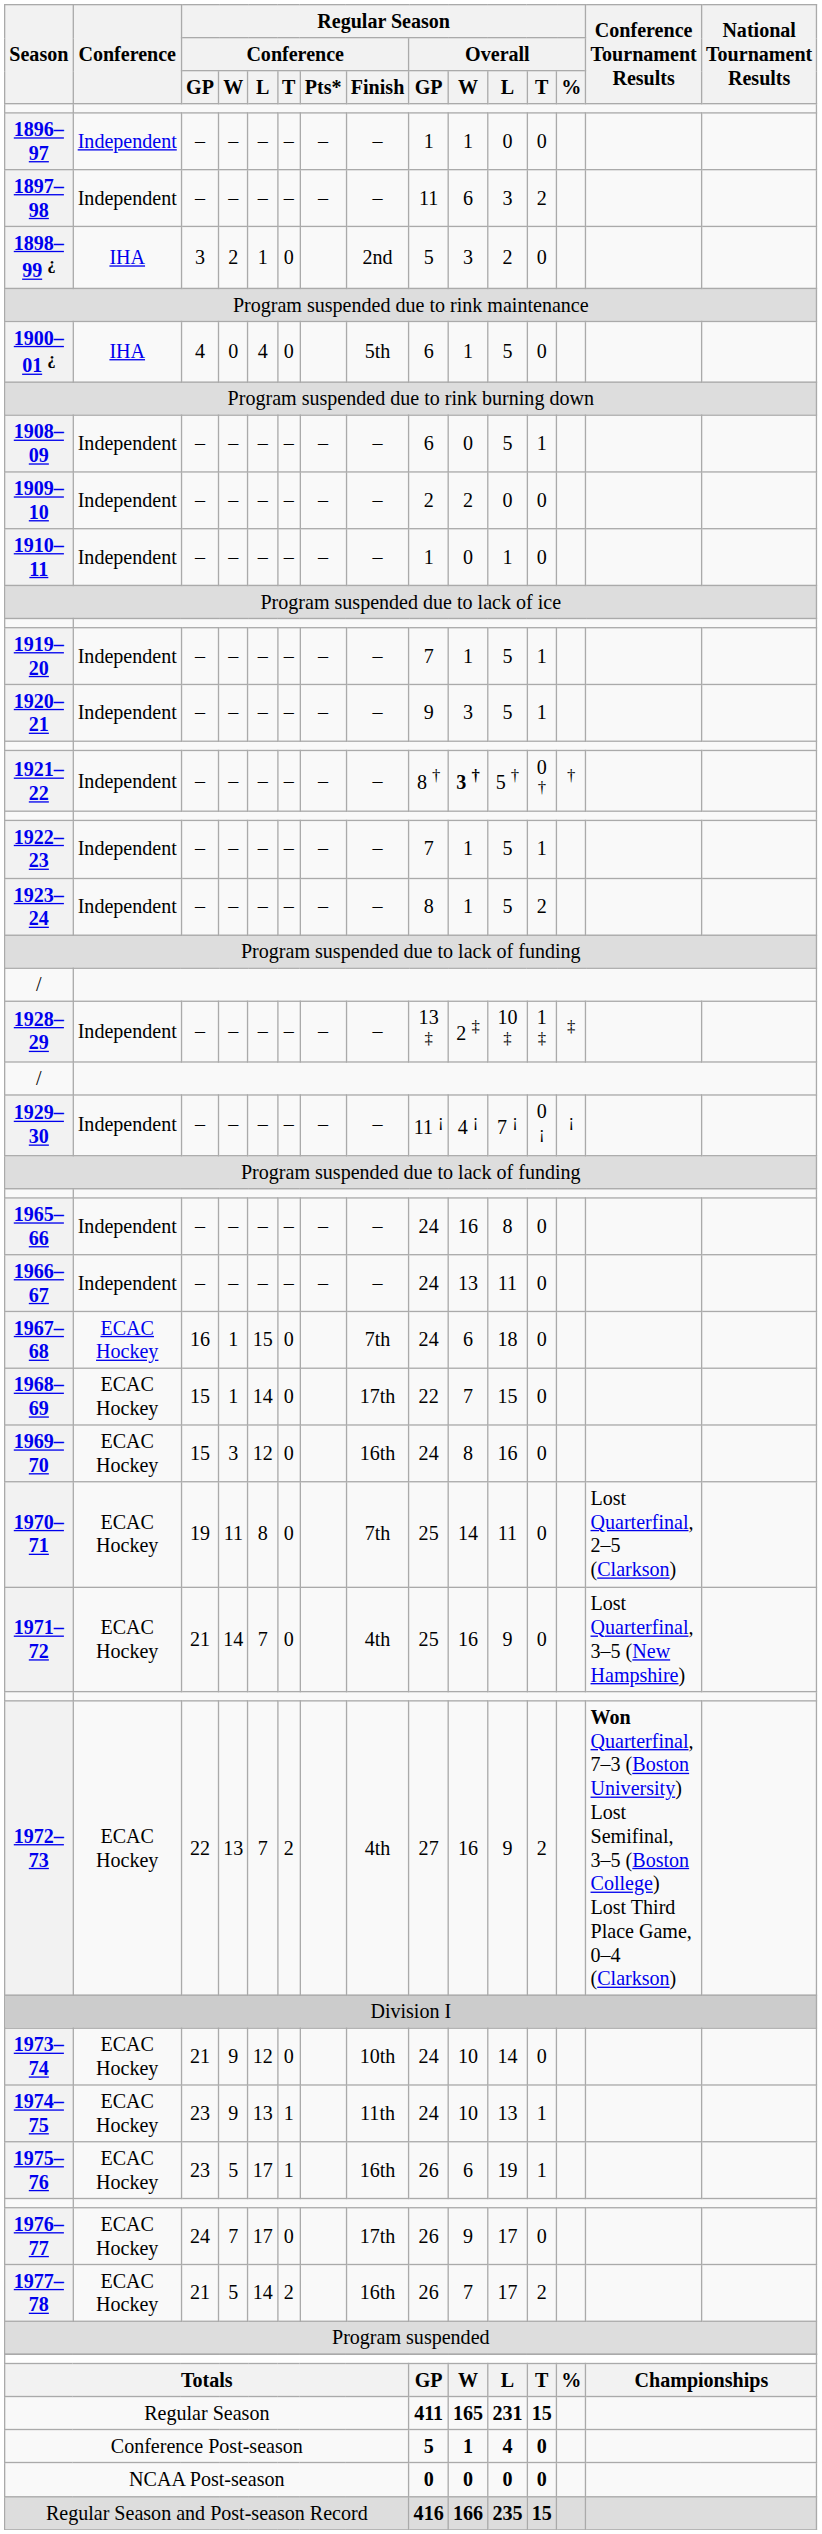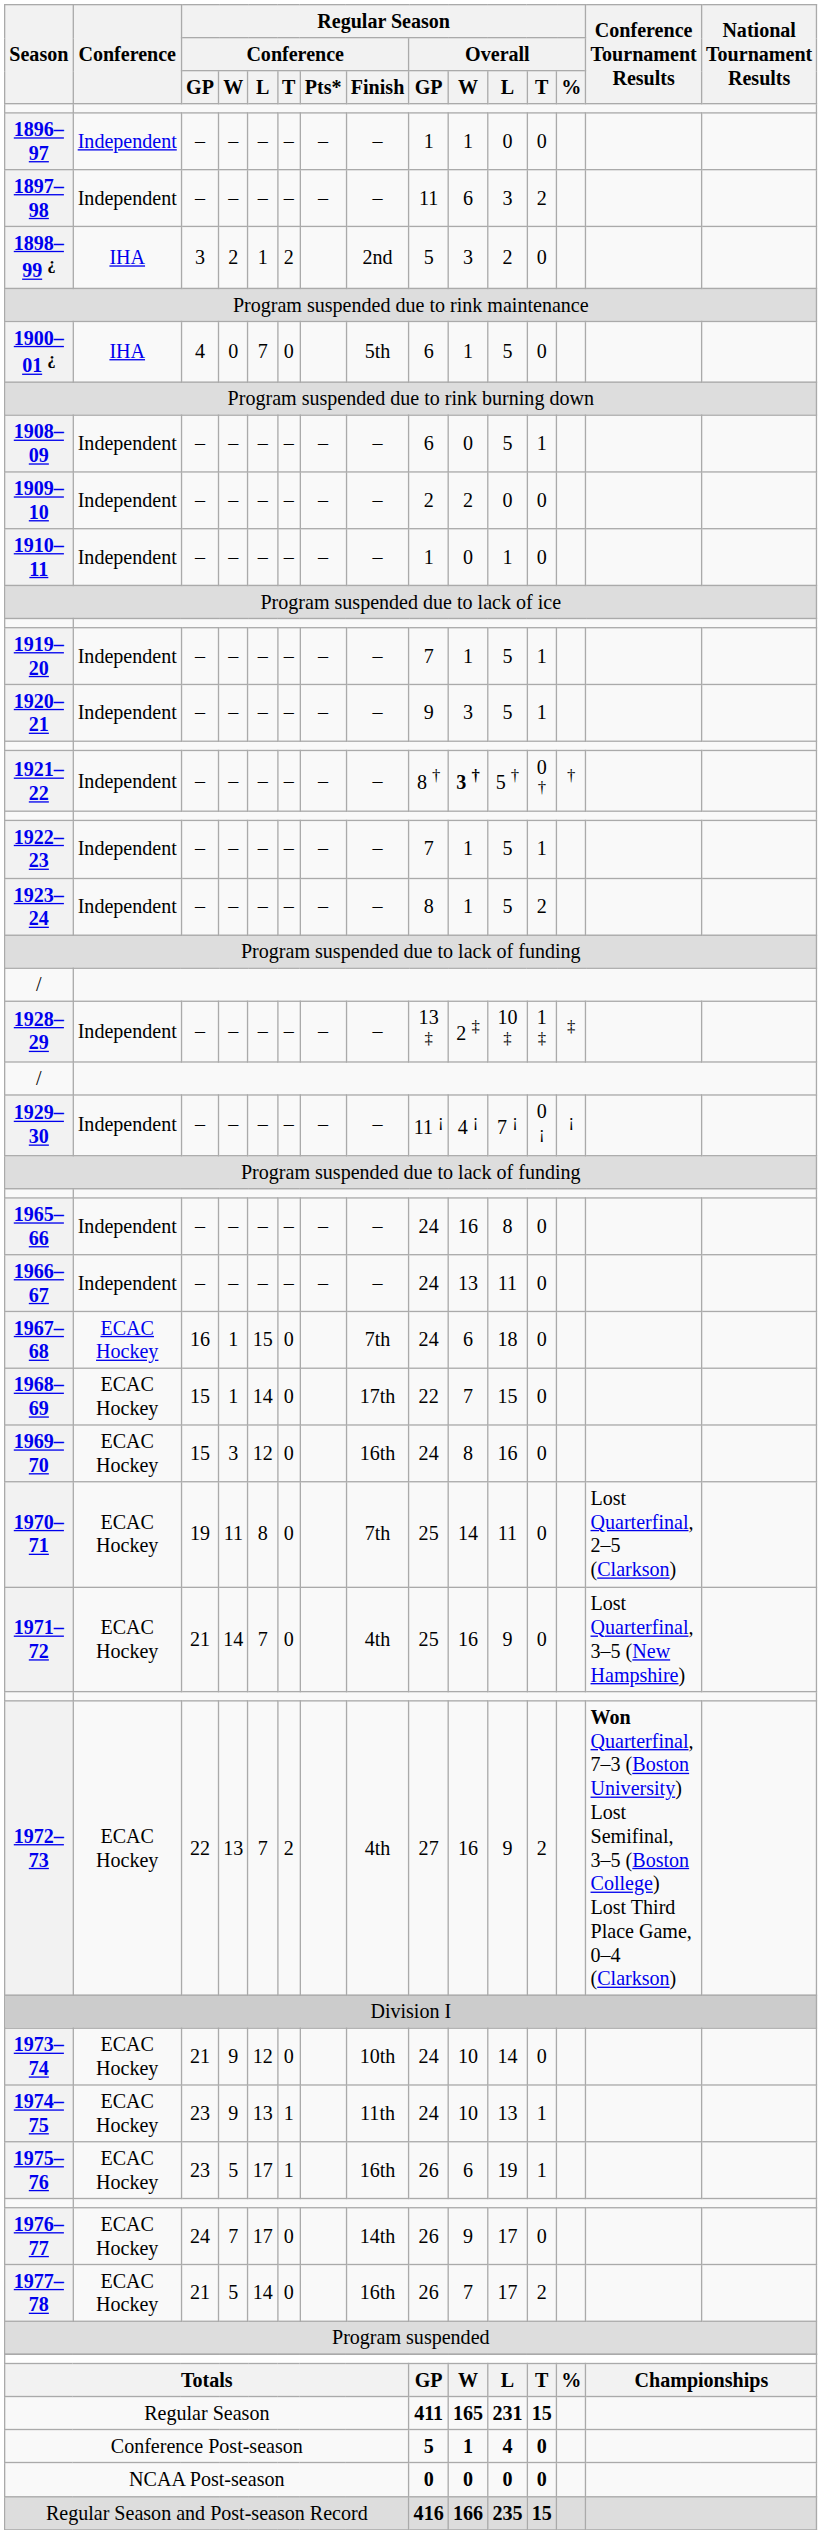(289, 257) 0 -> (289, 257) 2
(263, 351) 4 -> (263, 351) 7
(378, 2236) 17th -> (378, 2236) 14th
(289, 2293) 2 -> (289, 2293) 0
